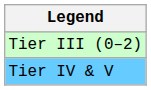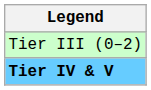(61, 71) normal -> (61, 71) bold
